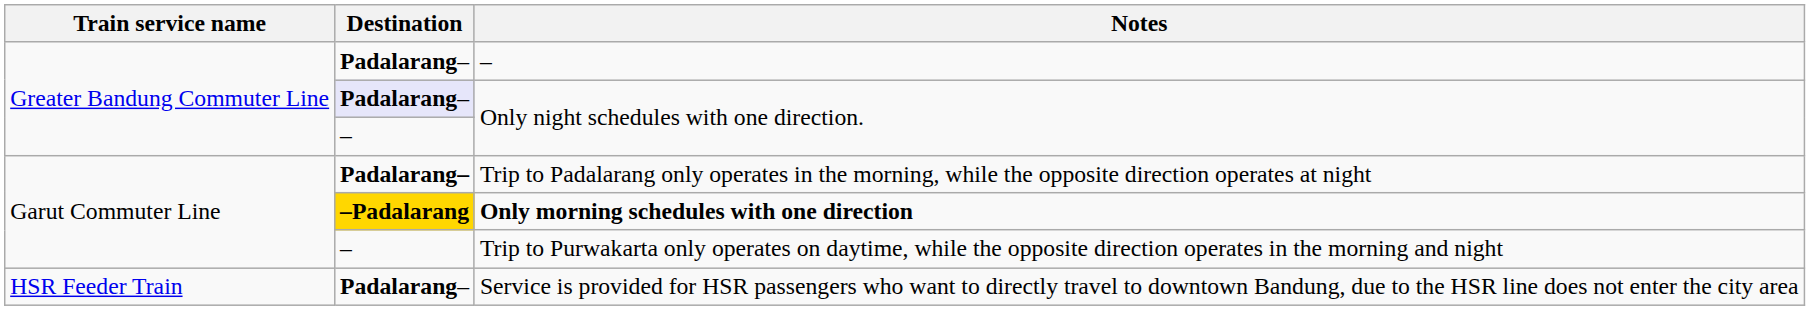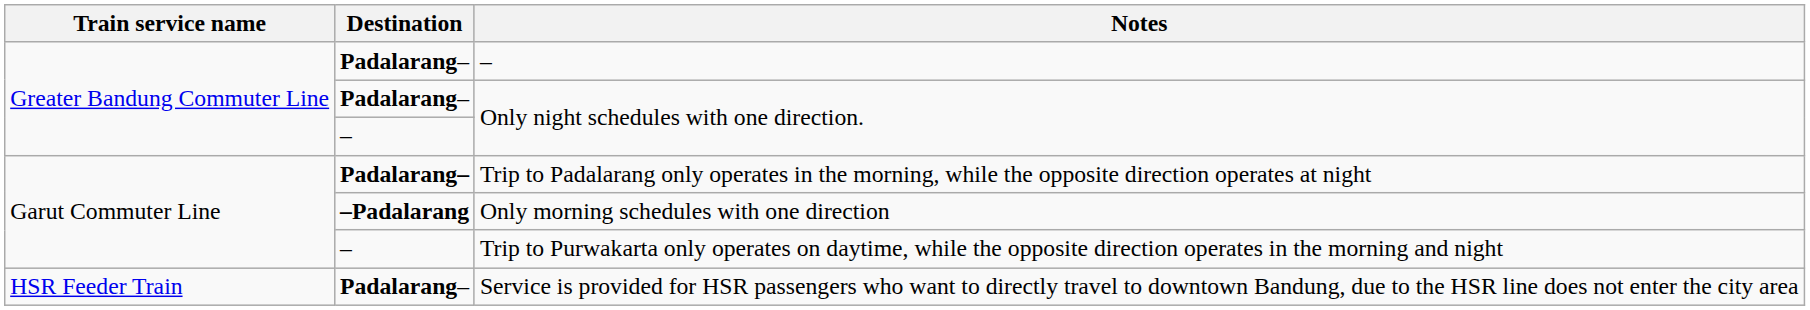(405, 98) lavender background -> (405, 98) no background
(405, 211) gold background -> (405, 211) no background
(696, 211) bold -> (685, 211) normal
